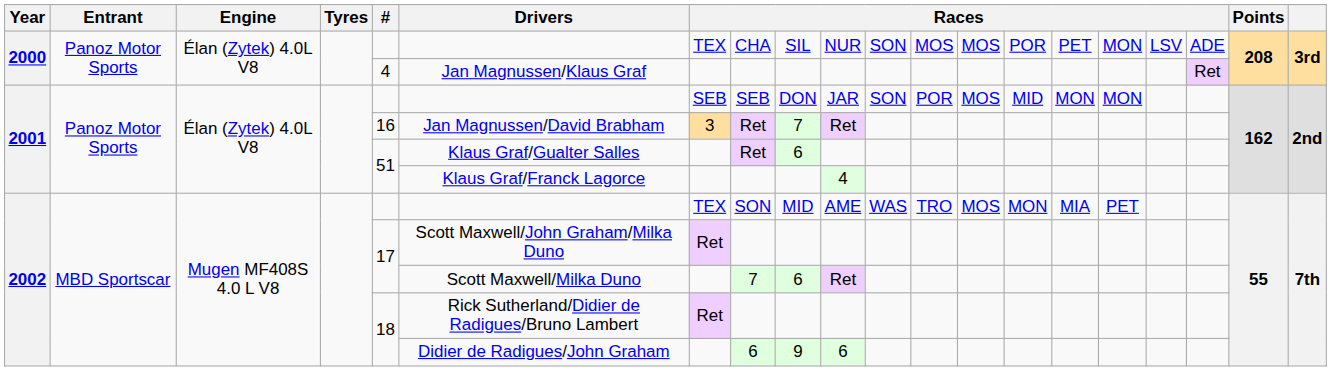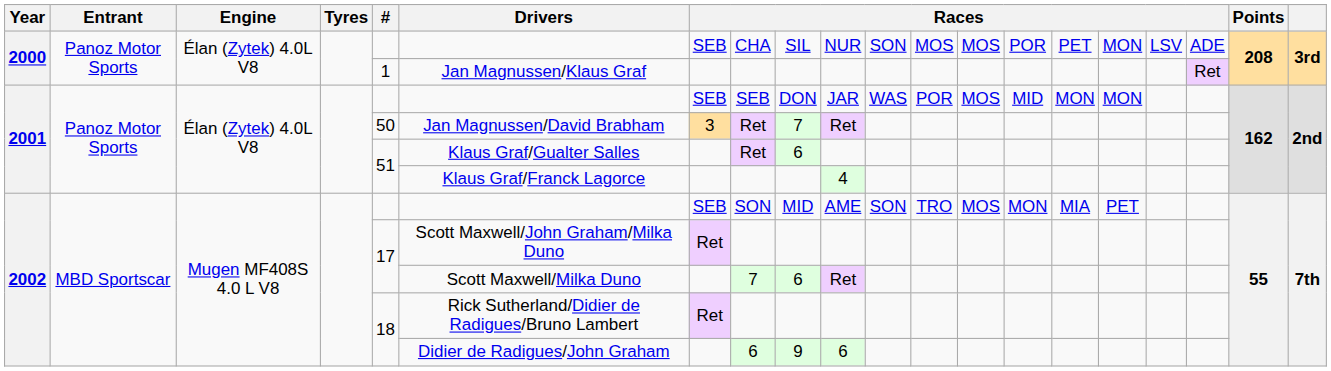(710, 44) TEX -> (710, 44) SEB
(385, 71) 4 -> (385, 71) 1
(888, 98) SON -> (888, 98) WAS
(385, 125) 16 -> (385, 125) 50
(710, 206) TEX -> (710, 206) SEB
(888, 206) WAS -> (888, 206) SON
